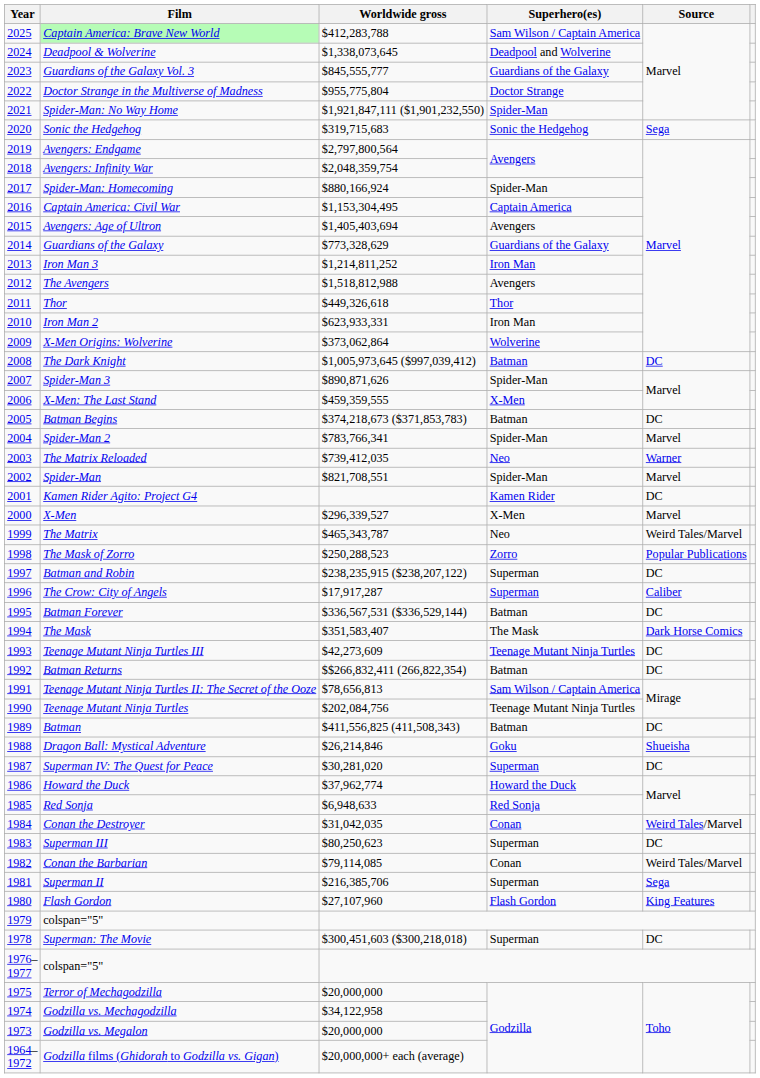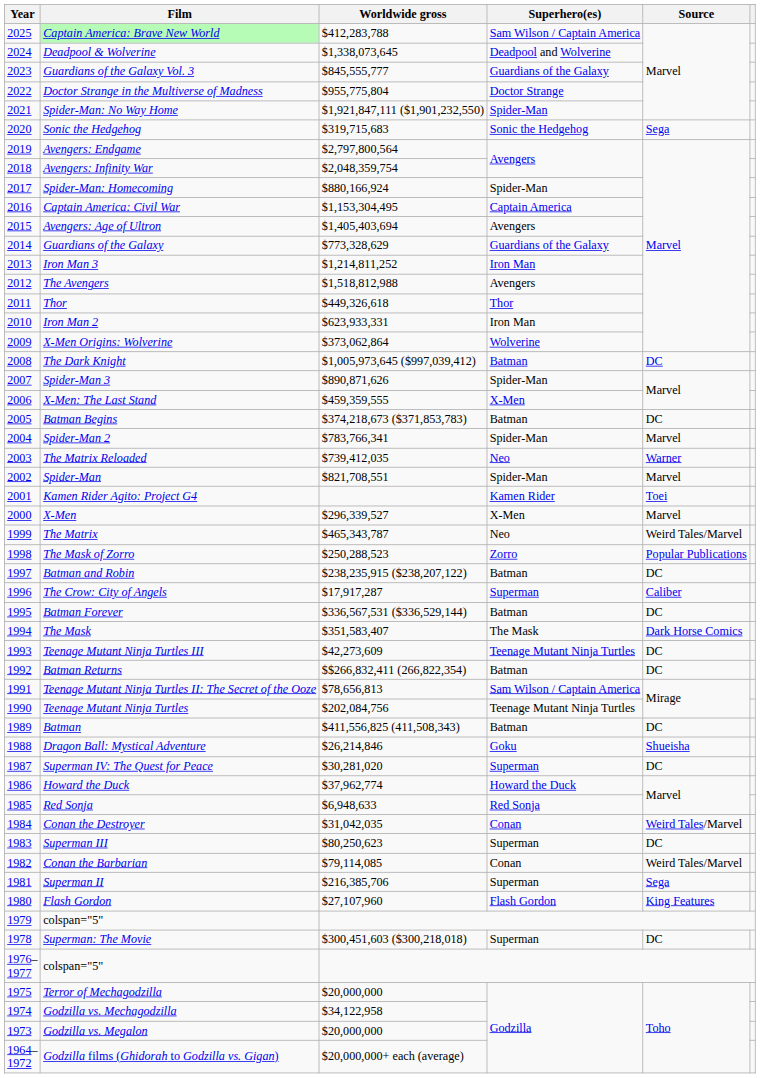(654, 496) DC -> (657, 496) Toei
(514, 573) Superman -> (509, 573) Batman
